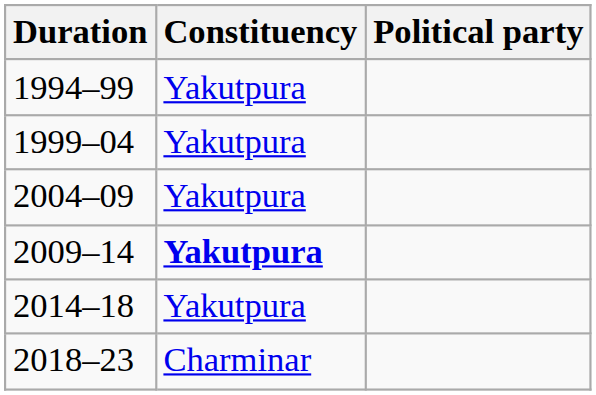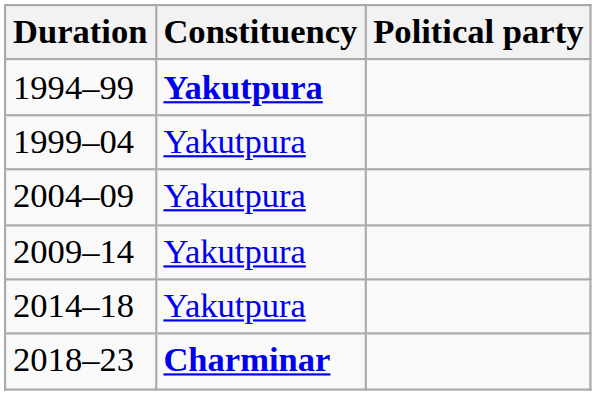(235, 86) normal -> (243, 86) bold
(243, 251) bold -> (235, 251) normal
(237, 360) normal -> (247, 360) bold
